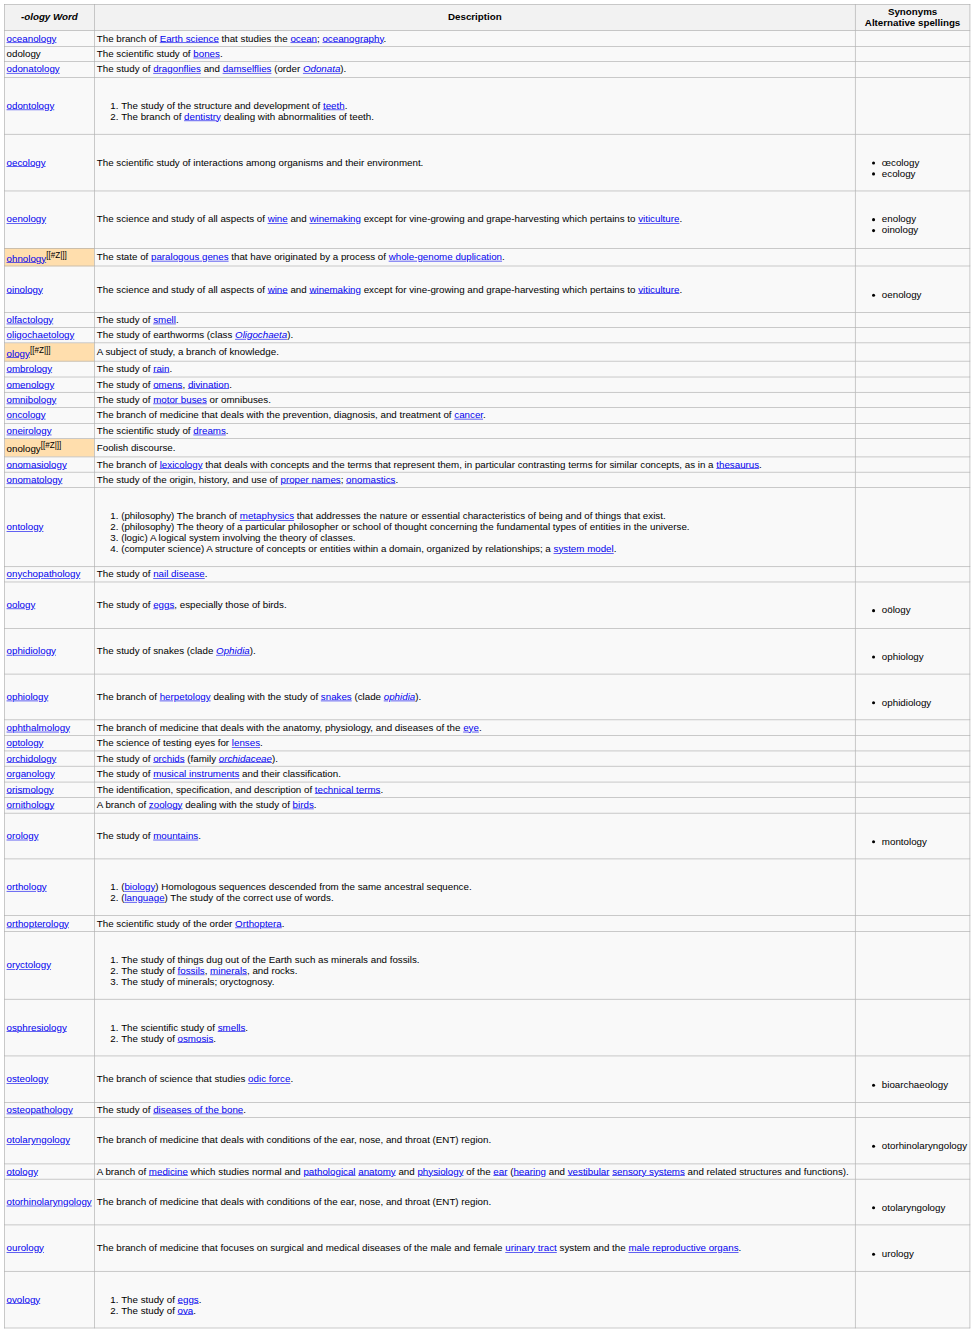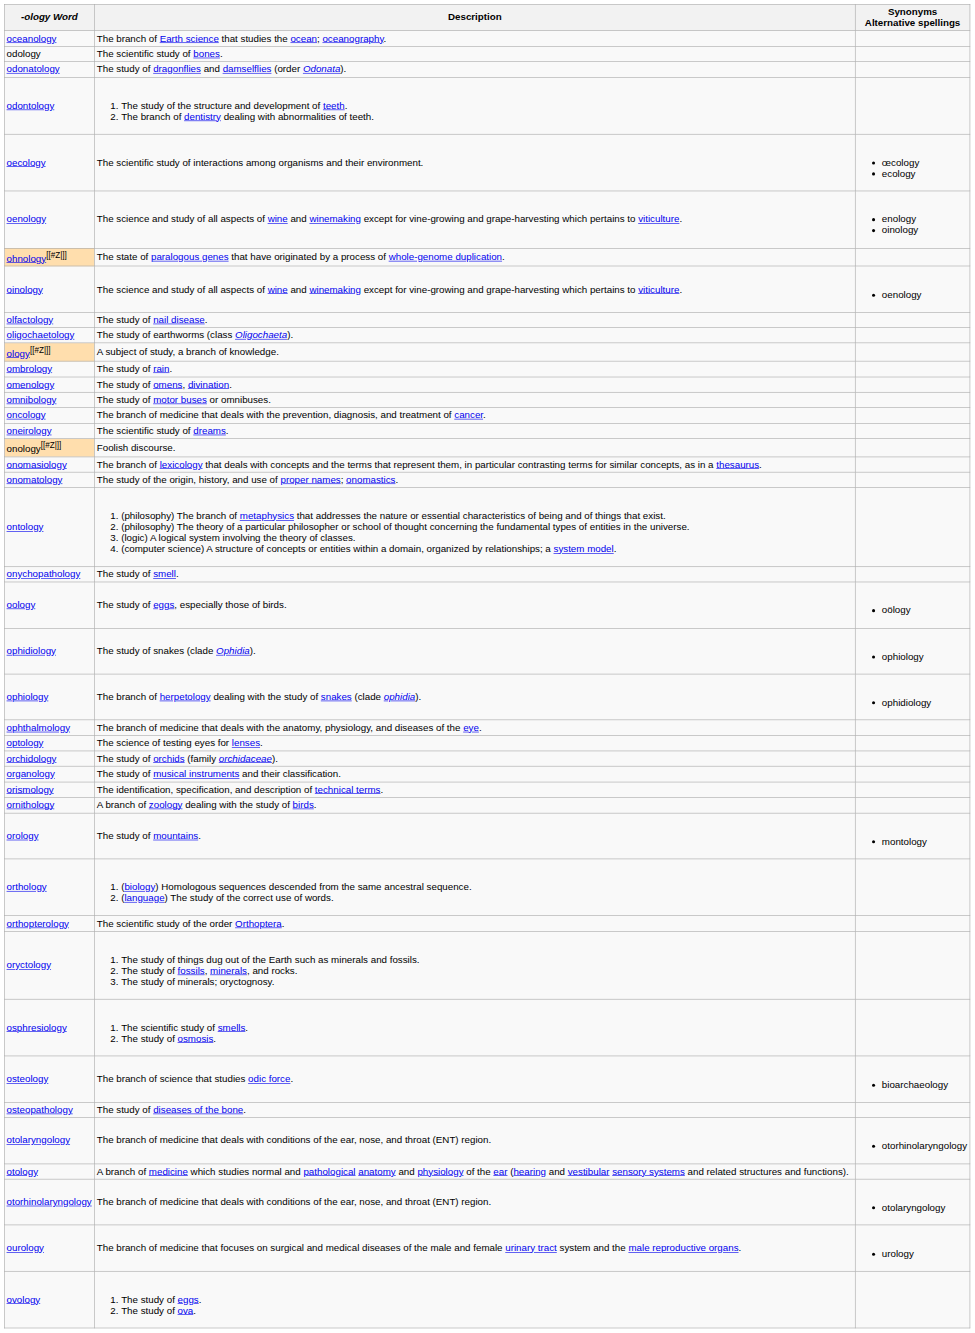(138, 320) The study of smell. -> (152, 320) The study of nail disease.
(152, 574) The study of nail disease. -> (138, 574) The study of smell.
